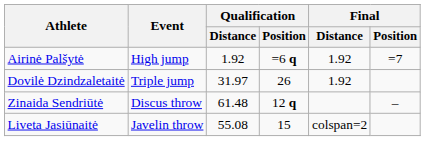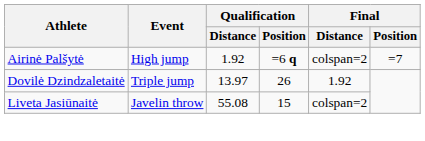(340, 58) 1.92 -> (340, 58) colspan=2
(233, 81) 31.97 -> (233, 81) 13.97
- row: (55, 103)
